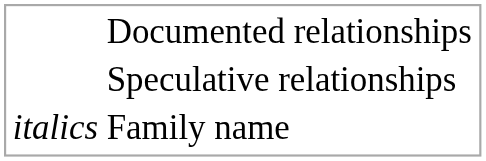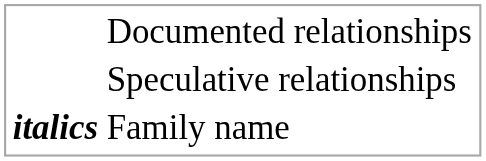(55, 127) normal -> (55, 127) bold
